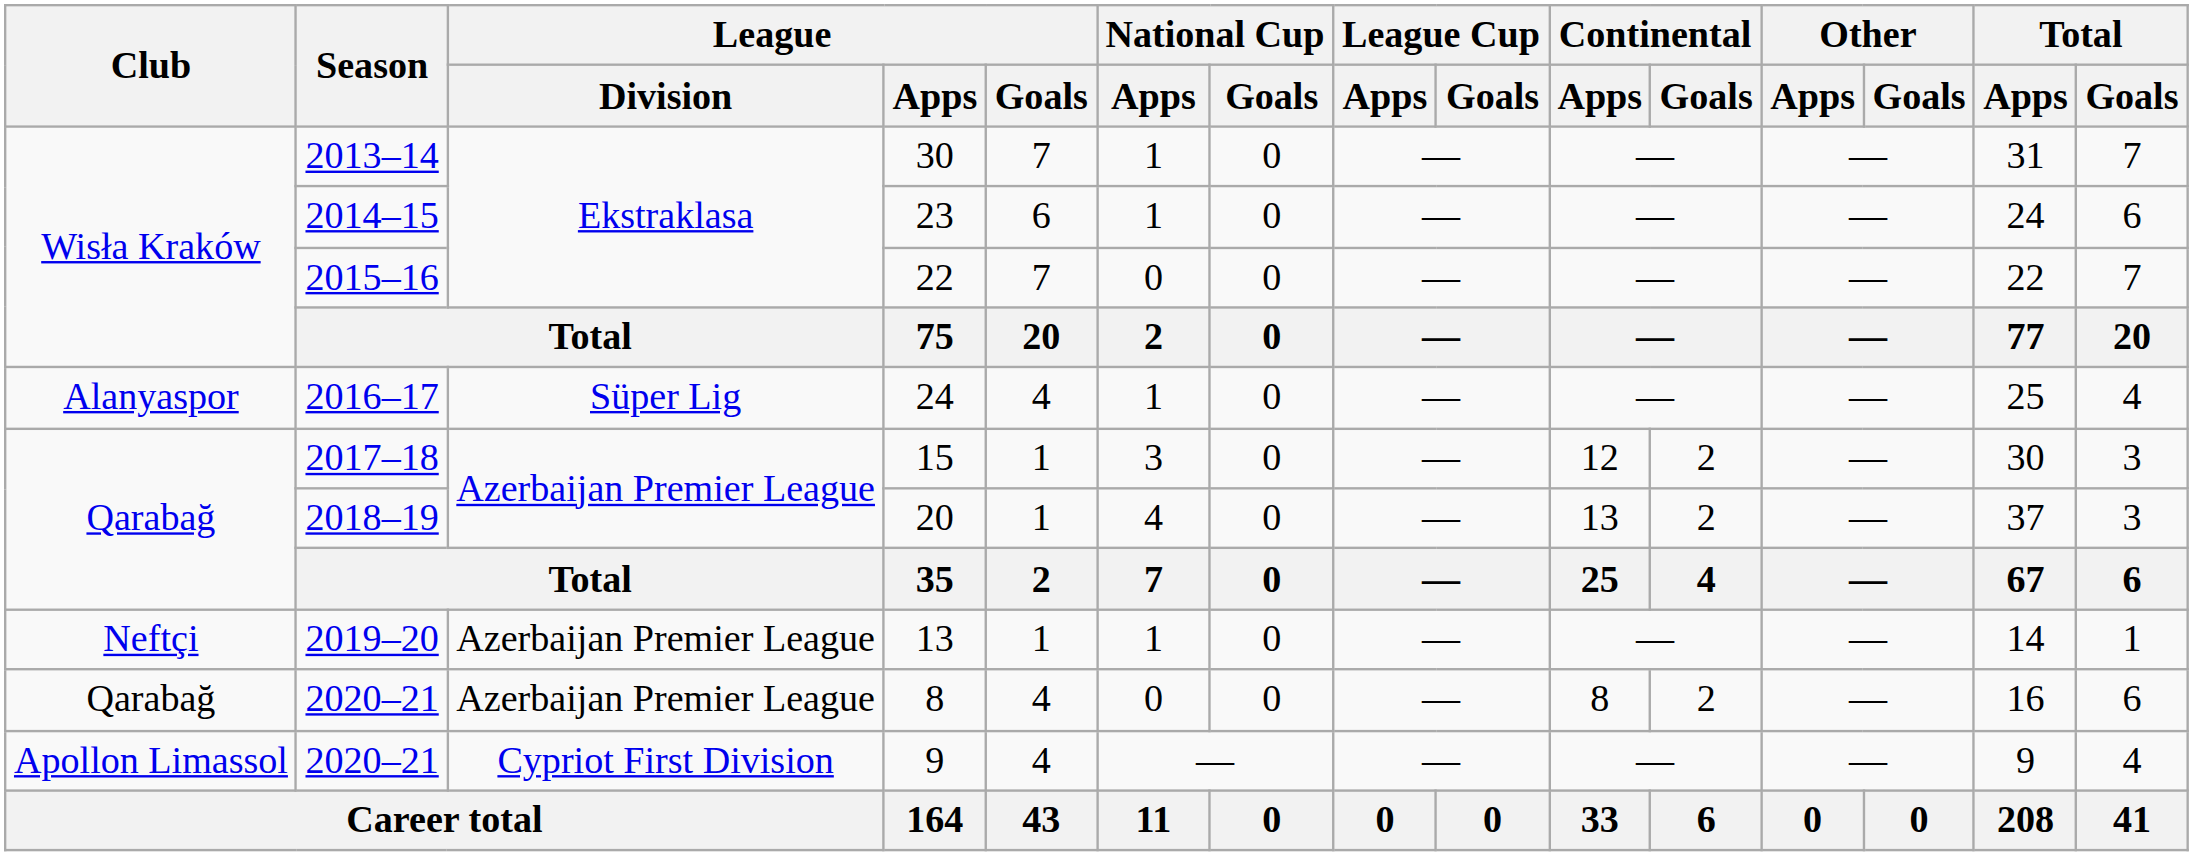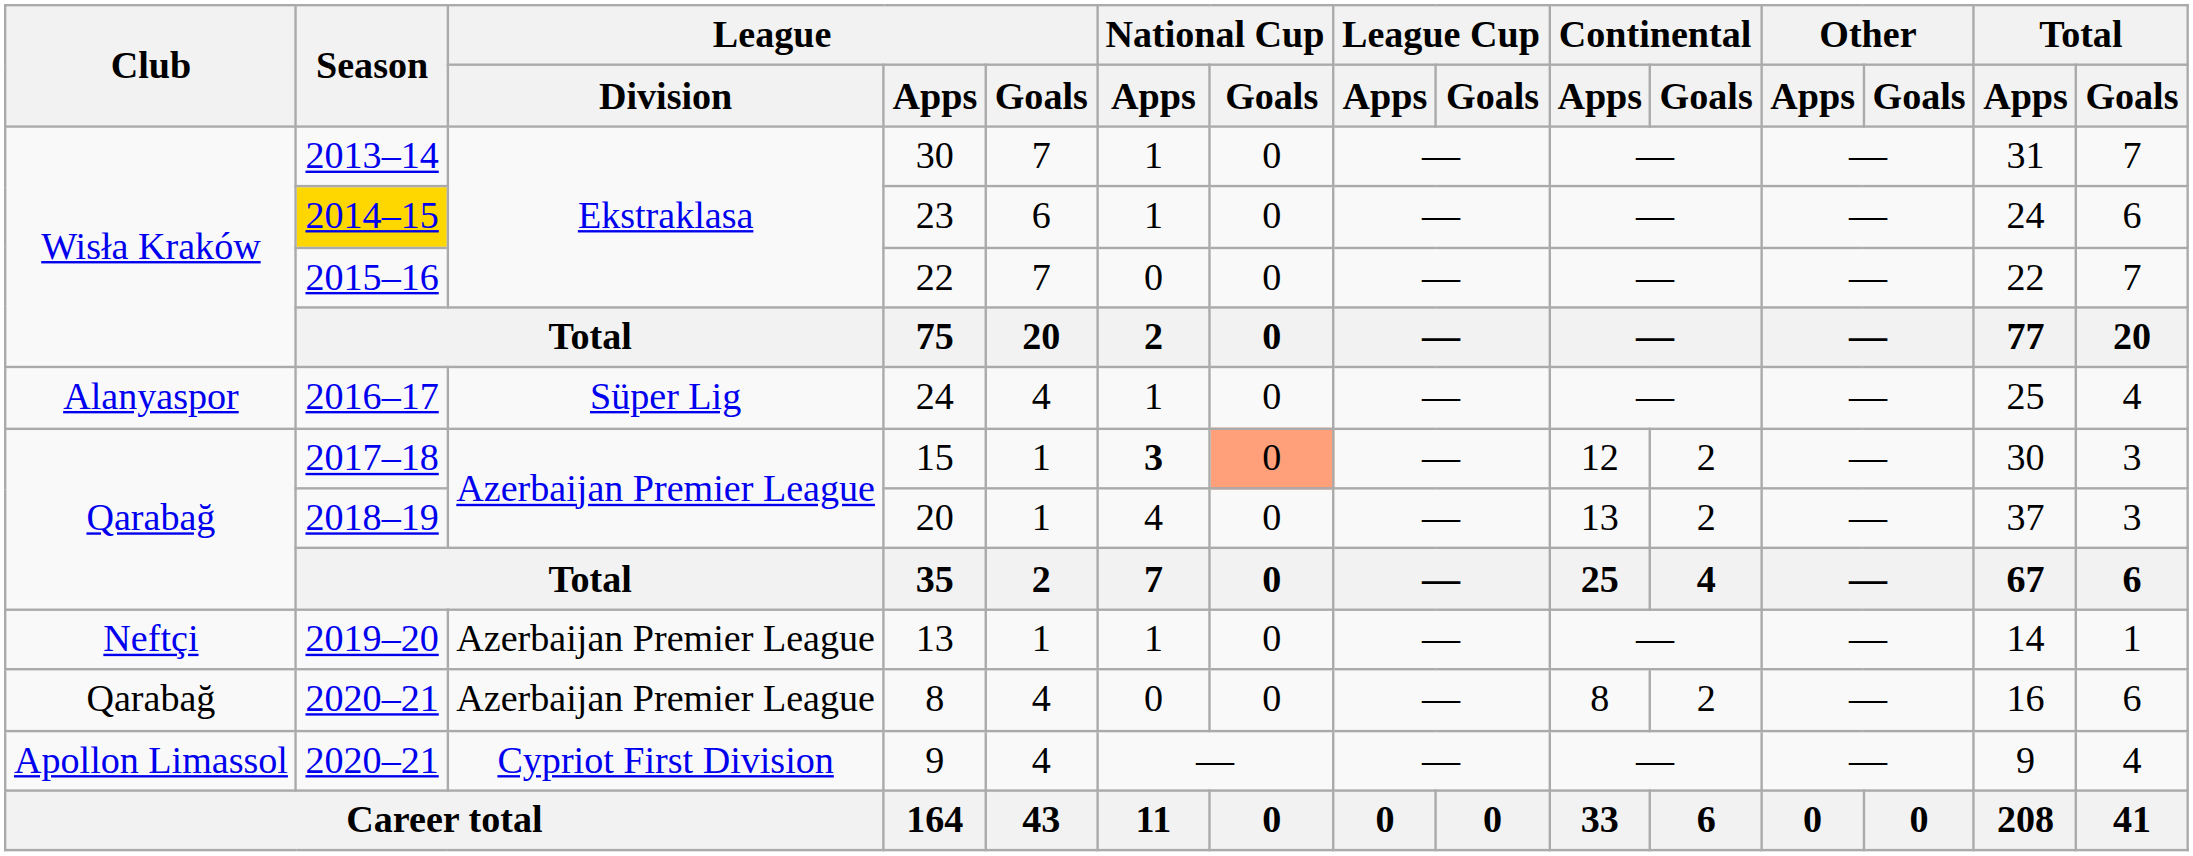(372, 215) no background -> (372, 215) gold background
(1153, 457) normal -> (1153, 457) bold
(1272, 457) no background -> (1272, 457) lightsalmon background
